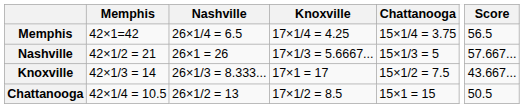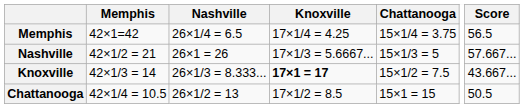(300, 73) normal -> (300, 73) bold
